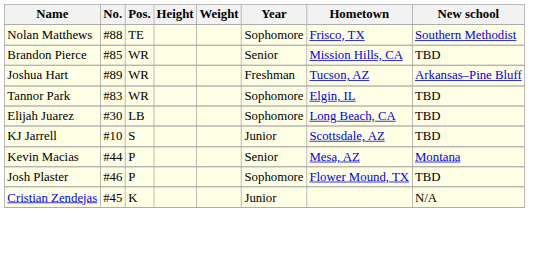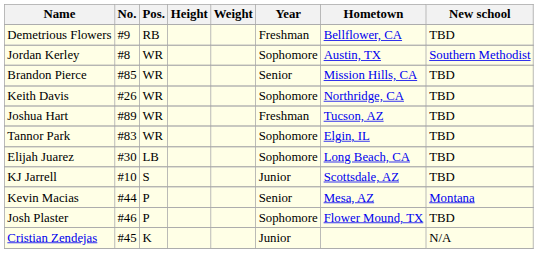+ row: (59, 34)
- row: (50, 34)
+ row: (43, 55)
+ row: (38, 95)
(468, 75) Arkansas–Pine Bluff -> (442, 116) TBD
